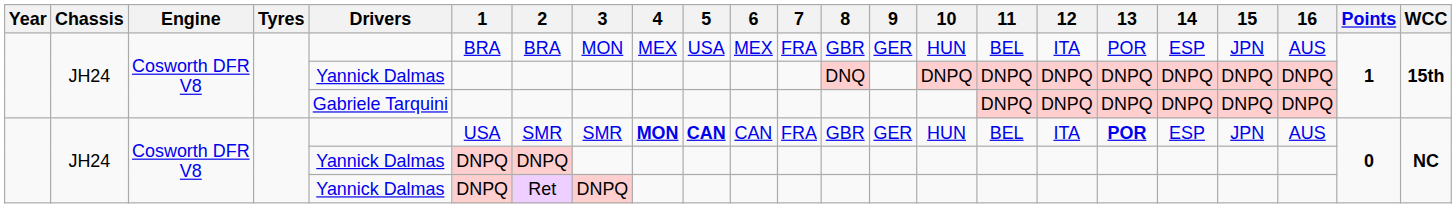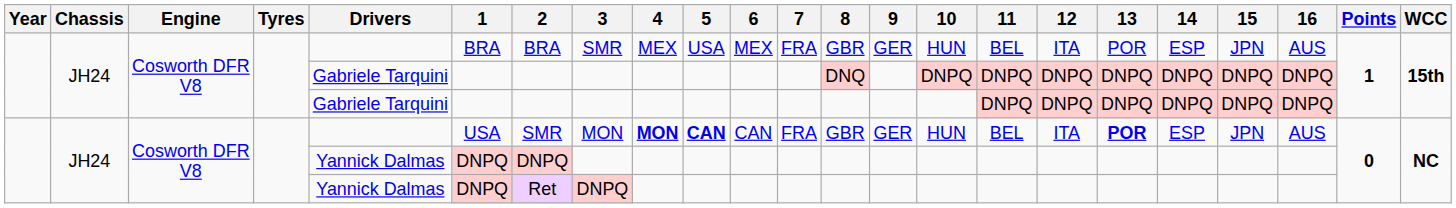(602, 47) MON -> (602, 47) SMR
(380, 76) Yannick Dalmas -> (380, 76) Gabriele Tarquini
(602, 133) SMR -> (602, 133) MON
